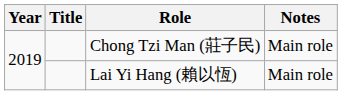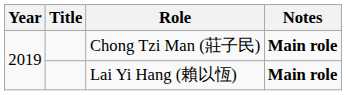(300, 45) normal -> (303, 45) bold
(300, 75) normal -> (303, 75) bold
